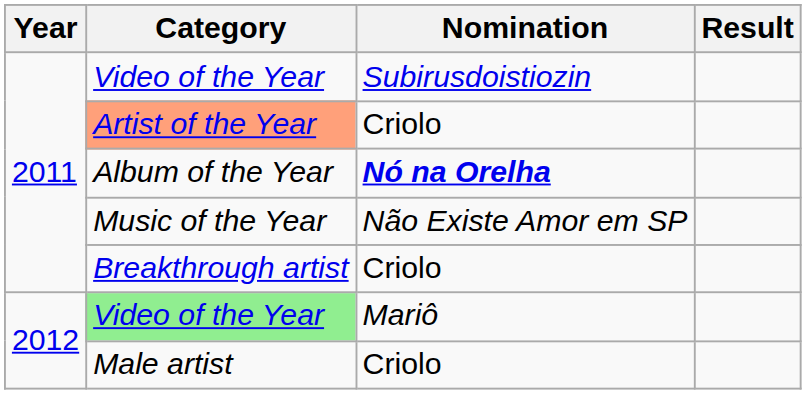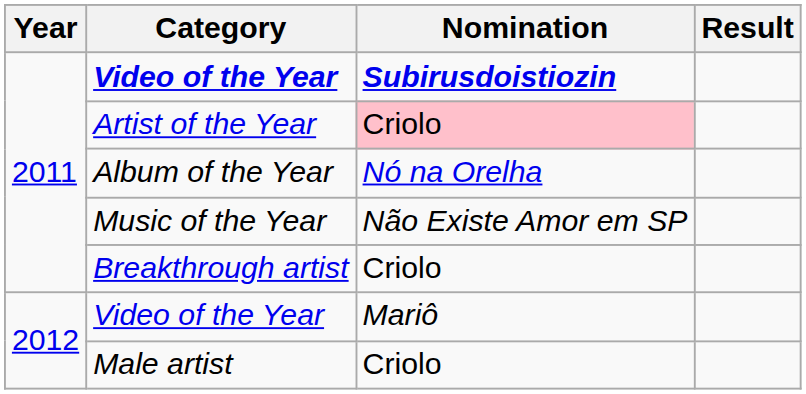(209, 76) normal -> (215, 76) bold
(477, 76) normal -> (489, 76) bold
(205, 124) lightsalmon background -> (205, 124) no background
(402, 124) no background -> (402, 124) pink background
(457, 172) bold -> (453, 172) normal
(209, 316) lightgreen background -> (209, 316) no background
